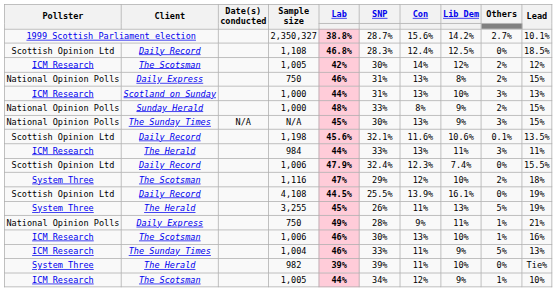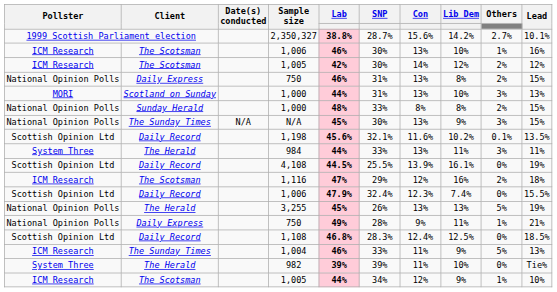rows swapped: (170, 50) <-> (170, 237)
(63, 93) ICM Research -> (63, 93) MORI
(461, 108) 9% -> (461, 108) 8%
(461, 136) 10.6% -> (461, 136) 10.2%
(63, 151) ICM Research -> (63, 151) System Three
rows swapped: (170, 194) <-> (170, 165)
(63, 179) System Three -> (63, 179) ICM Research
(461, 179) 10% -> (461, 179) 16%
(63, 208) System Three -> (63, 208) National Opinion Polls
(420, 208) 11% -> (420, 208) 13%
